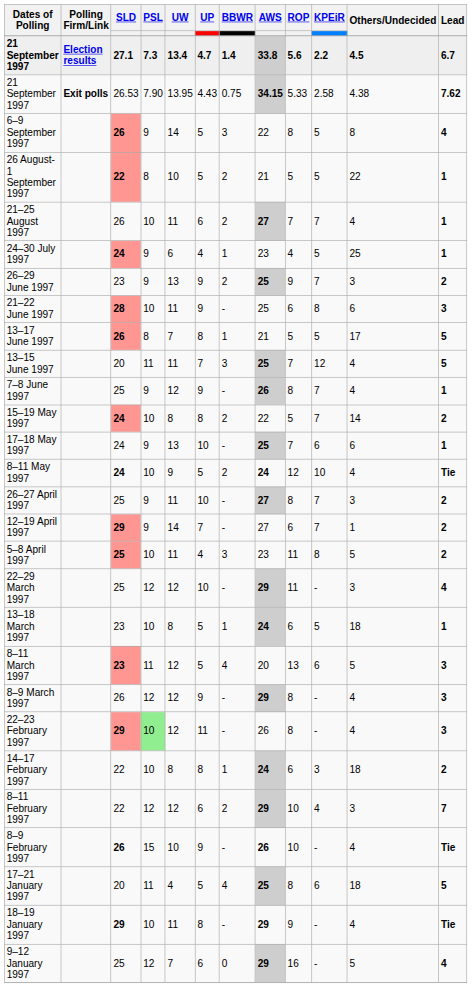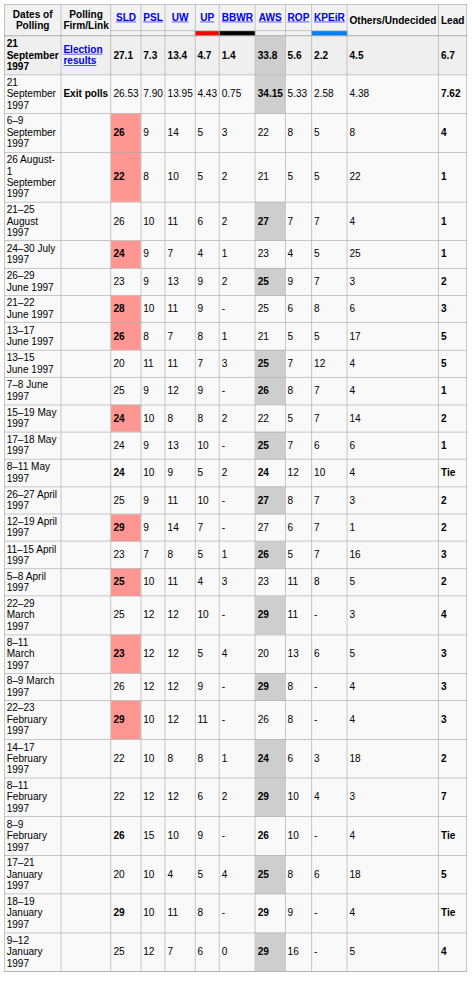(170, 254) 6 -> (170, 254) 7
+ row: (31, 555)
- row: (21, 626)
(148, 665) 11 -> (149, 654) 12
(149, 731) lightgreen background -> (149, 720) no background
(148, 886) 11 -> (149, 874) 10
